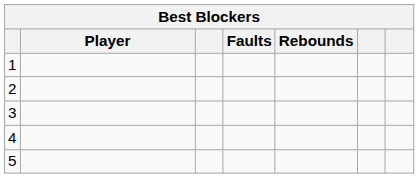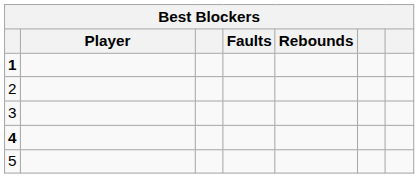(12, 65) normal -> (12, 65) bold
(12, 138) normal -> (12, 138) bold
